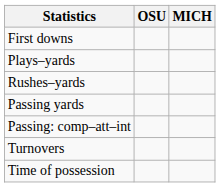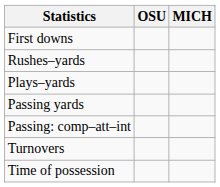rows swapped: (41, 60) <-> (46, 82)
